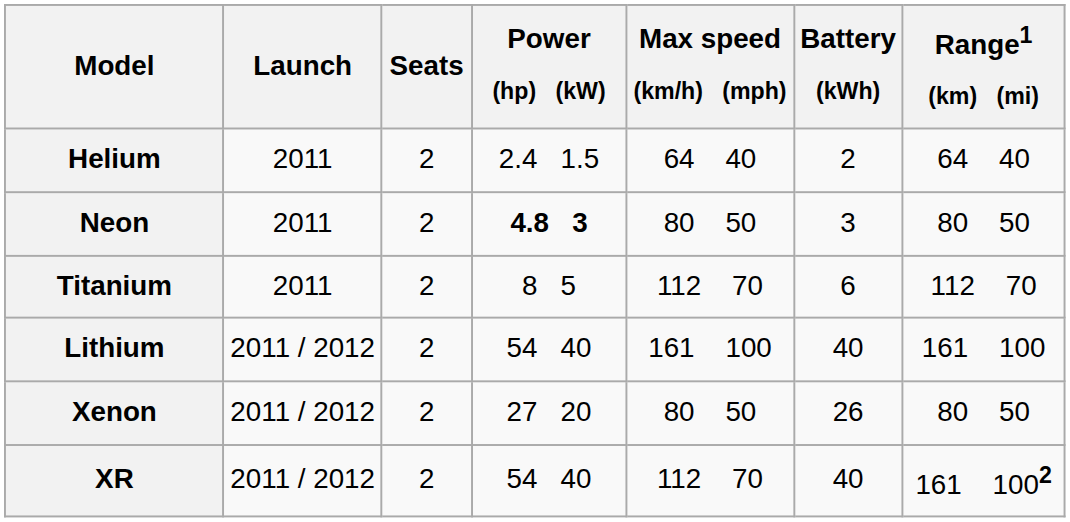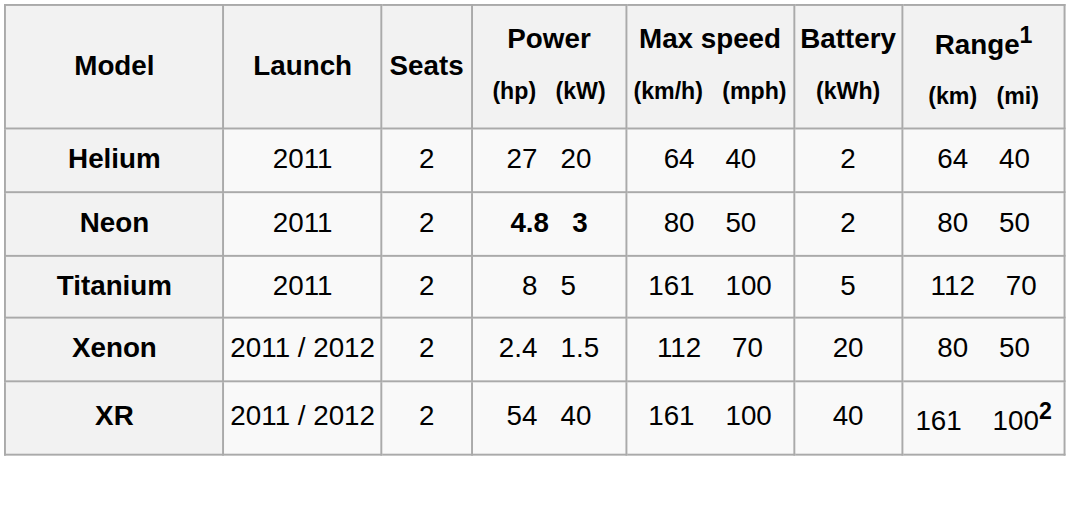(549, 159) 2.4 1.5 -> (549, 159) 27 20
(848, 222) 3 -> (848, 222) 2
(710, 285) 112 70 -> (710, 285) 161 100
(848, 285) 6 -> (848, 285) 5
- row: (114, 348)
(549, 412) 27 20 -> (549, 348) 2.4 1.5
(710, 412) 80 50 -> (710, 348) 112 70
(848, 412) 26 -> (848, 348) 20
(710, 479) 112 70 -> (710, 416) 161 100
